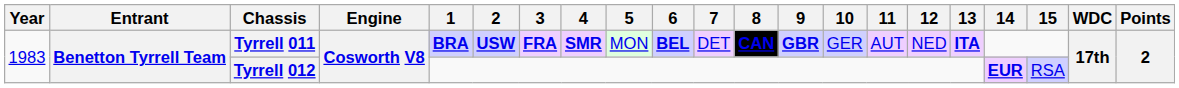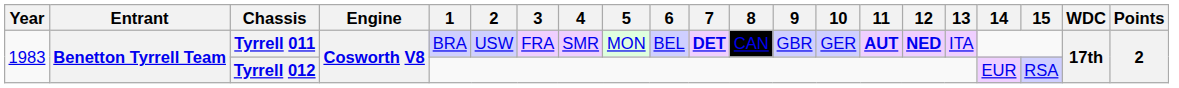(451, 43) bold -> (450, 43) normal
(496, 43) bold -> (494, 43) normal
(540, 43) bold -> (538, 43) normal
(583, 43) bold -> (581, 43) normal
(673, 43) bold -> (669, 43) normal
(714, 43) normal -> (709, 43) bold
(756, 43) bold -> (751, 43) normal
(801, 43) bold -> (795, 43) normal
(887, 43) normal -> (881, 43) bold
(929, 43) normal -> (924, 43) bold
(967, 43) bold -> (961, 43) normal
(1005, 70) bold -> (999, 70) normal
